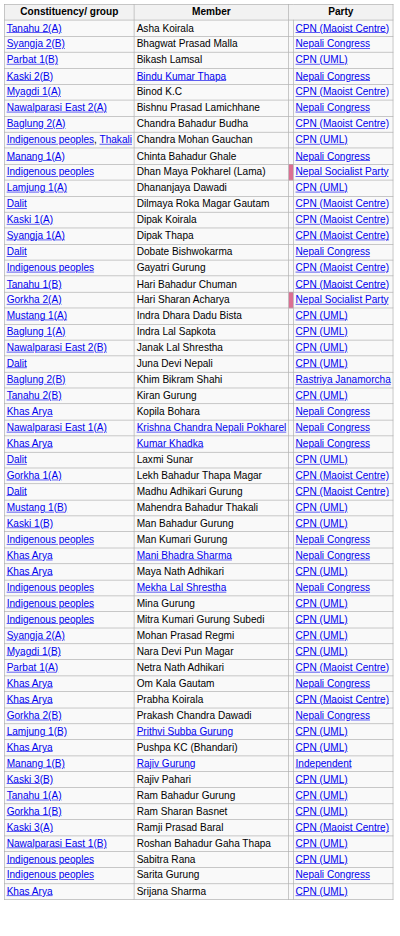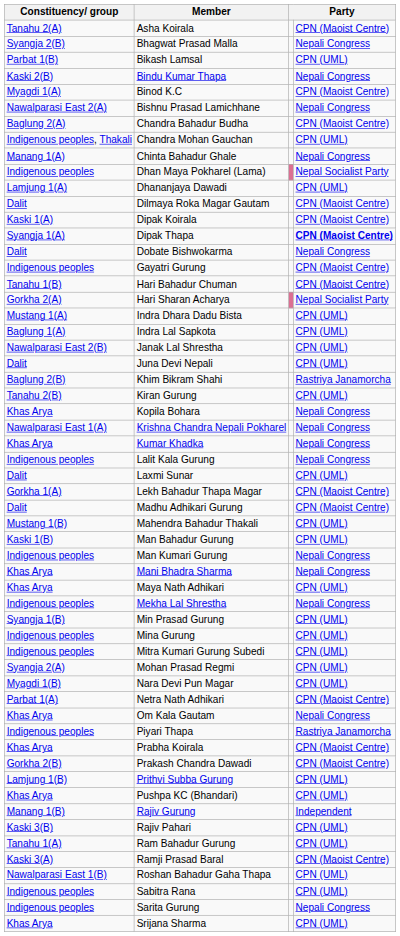(342, 236) normal -> (344, 236) bold
+ row: (176, 460)
+ row: (180, 619)
+ row: (165, 731)
(333, 715) Nepali Congress -> (342, 763) CPN (Maoist Centre)
- row: (182, 811)
